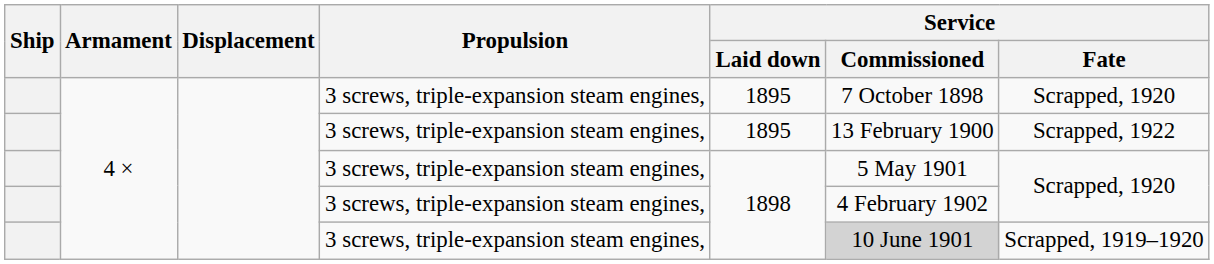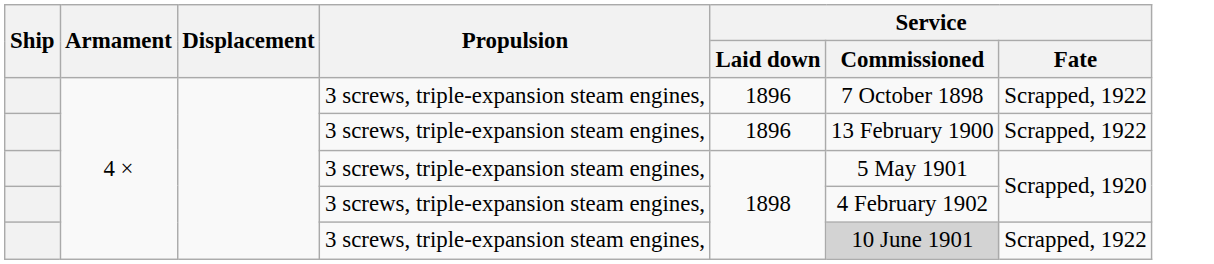(768, 95) 1895 -> (768, 95) 1896
(1104, 95) Scrapped, 1920 -> (1075, 95) Scrapped, 1922
(768, 131) 1895 -> (768, 131) 1896
(1104, 240) Scrapped, 1919–1920 -> (1075, 240) Scrapped, 1922
